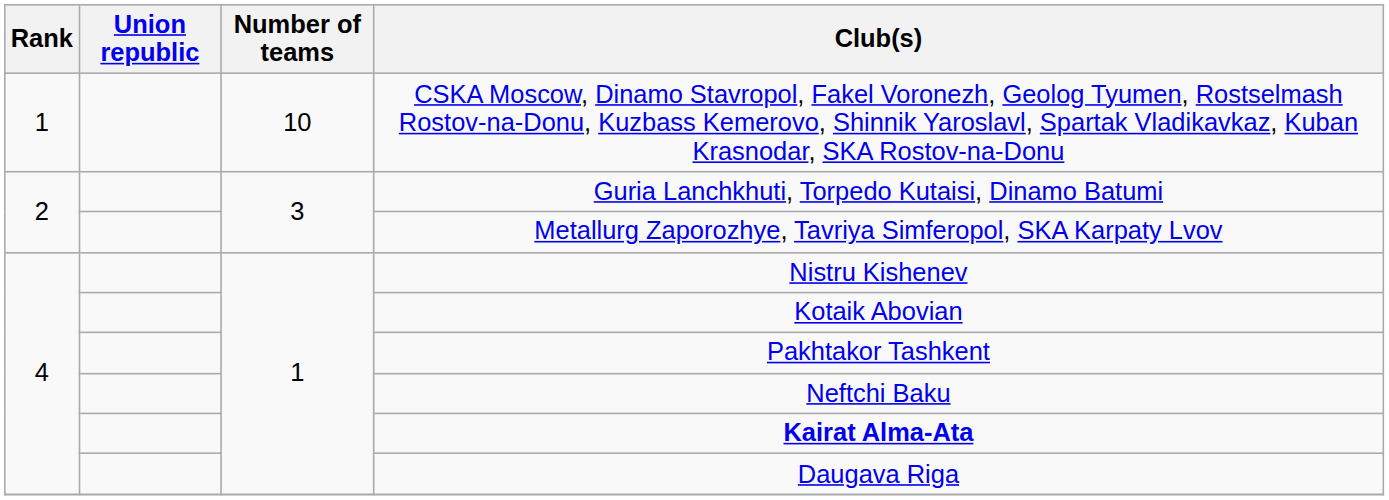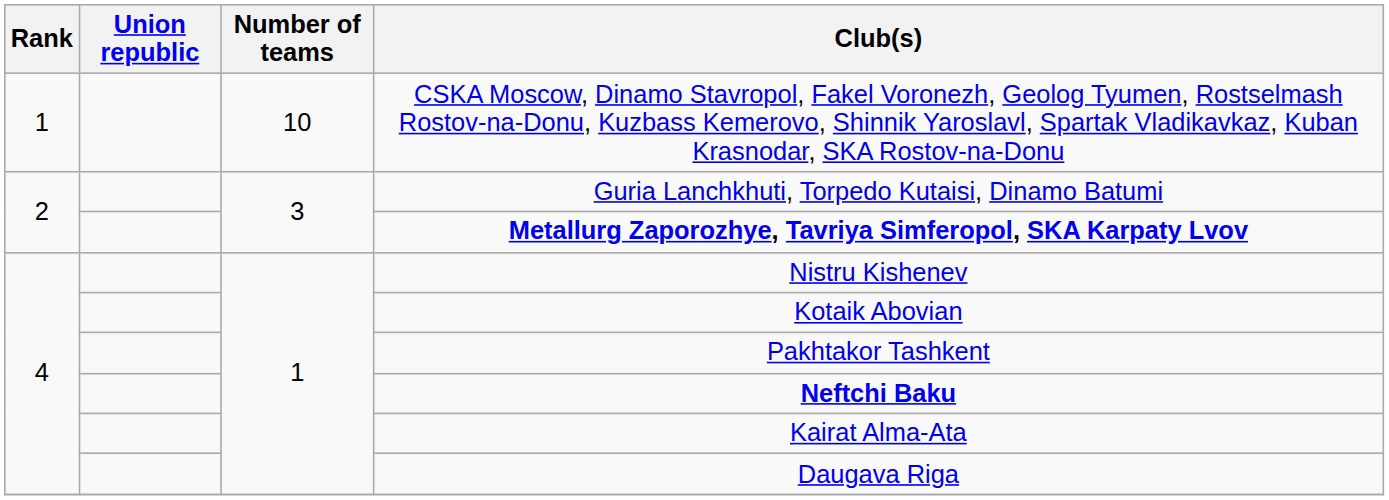(878, 231) normal -> (878, 231) bold
(878, 392) normal -> (878, 392) bold
(878, 433) bold -> (878, 433) normal
